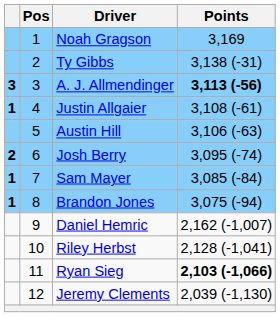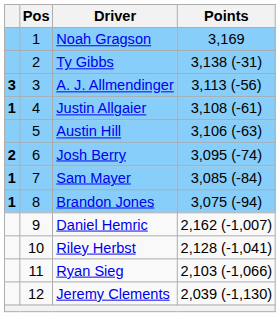(226, 86) bold -> (226, 86) normal
(226, 270) bold -> (226, 270) normal
